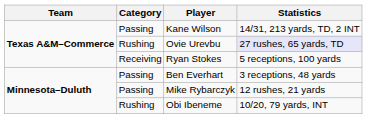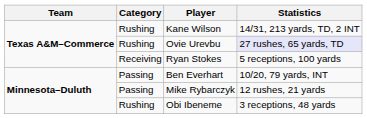(136, 28) Passing -> (137, 28) Rushing
(287, 74) 3 receptions, 48 yards -> (284, 74) 10/20, 79 yards, INT
(284, 105) 10/20, 79 yards, INT -> (287, 105) 3 receptions, 48 yards
